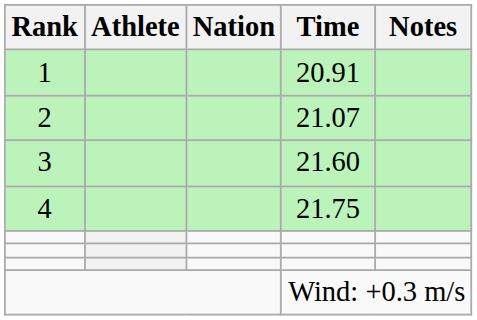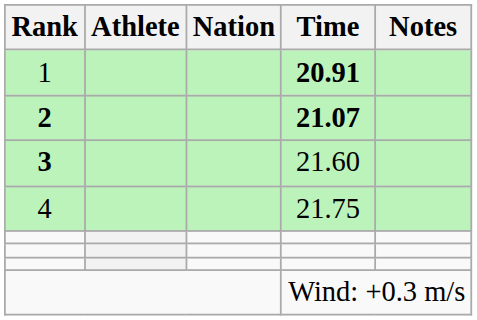(328, 72) normal -> (328, 72) bold
(45, 117) normal -> (45, 117) bold
(328, 117) normal -> (328, 117) bold
(45, 162) normal -> (45, 162) bold
